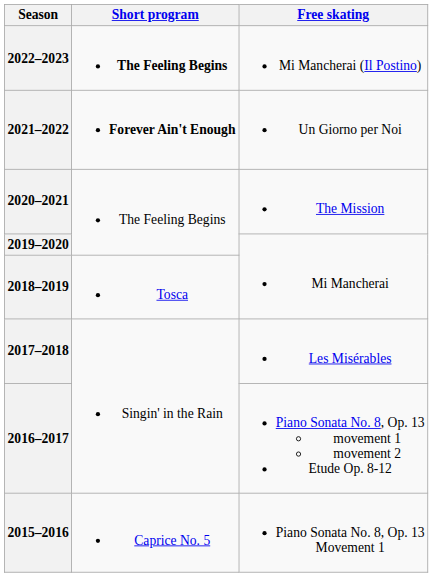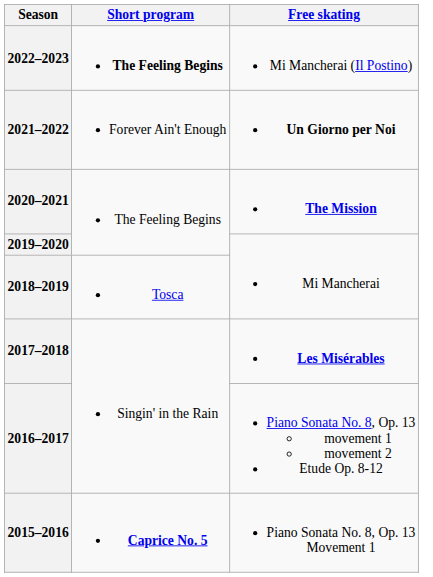(155, 137) bold -> (151, 137) normal
(333, 137) normal -> (324, 137) bold
(333, 209) normal -> (324, 209) bold
(333, 359) normal -> (324, 359) bold
(155, 541) normal -> (151, 541) bold
